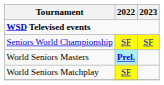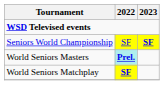(148, 42) normal -> (148, 42) bold
(126, 72) normal -> (126, 72) bold
